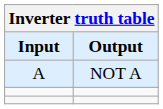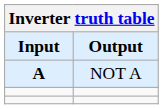(39, 73) normal -> (39, 73) bold
